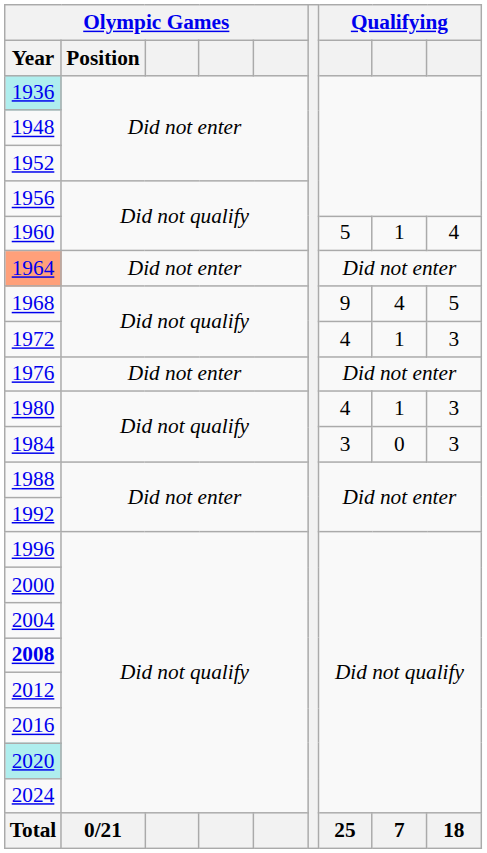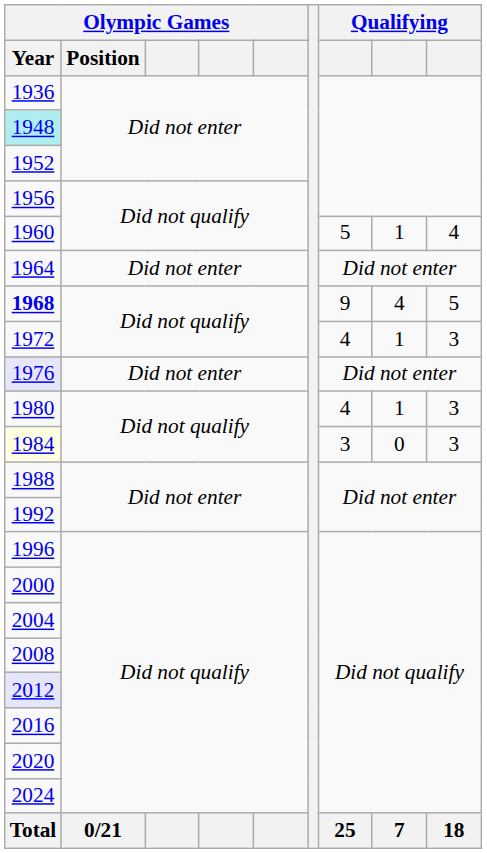(33, 92) paleturquoise background -> (33, 92) no background
(33, 127) no background -> (33, 127) paleturquoise background
(33, 268) lightsalmon background -> (33, 268) no background
(33, 303) normal -> (33, 303) bold
(33, 373) no background -> (33, 373) lavender background
(33, 444) no background -> (33, 444) lightyellow background
(33, 655) bold -> (33, 655) normal
(33, 690) no background -> (33, 690) lavender background
(33, 760) paleturquoise background -> (33, 760) no background
